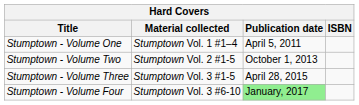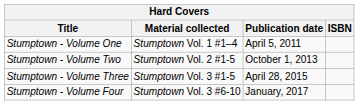(277, 92) lightgreen background -> (277, 92) no background
